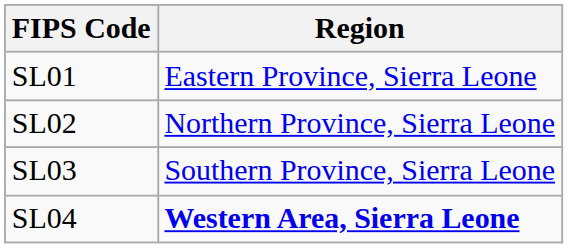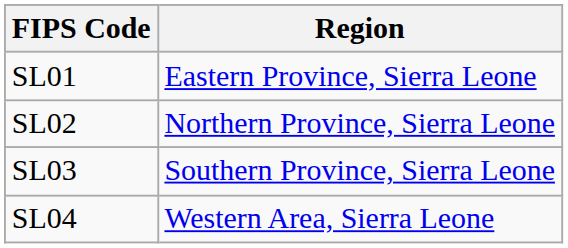(342, 218) bold -> (329, 218) normal
